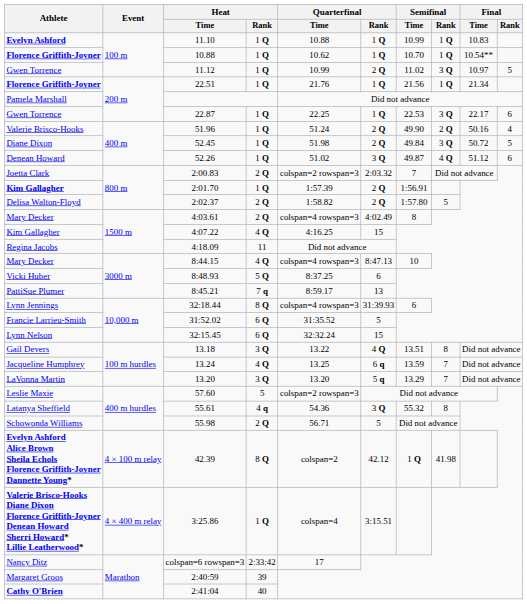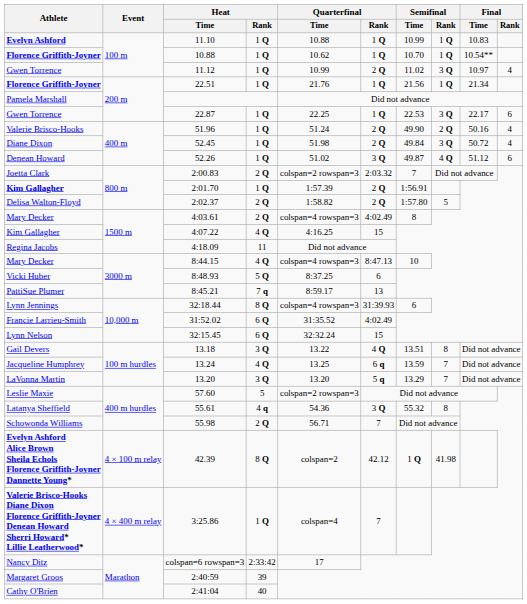(510, 70) 5 -> (510, 70) 4
(510, 143) 5 -> (510, 143) 4
(379, 320) 5 -> (379, 320) 4:02.49
(379, 423) 5 -> (379, 423) 7
(379, 521) 3:15.51 -> (379, 521) 7
(35, 592) bold -> (32, 592) normal
